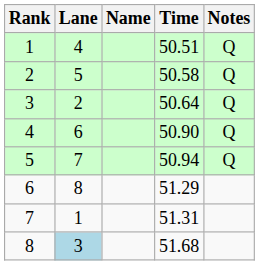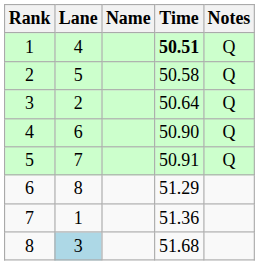(179, 47) normal -> (179, 47) bold
(179, 160) 50.94 -> (179, 160) 50.91
(179, 217) 51.31 -> (179, 217) 51.36
